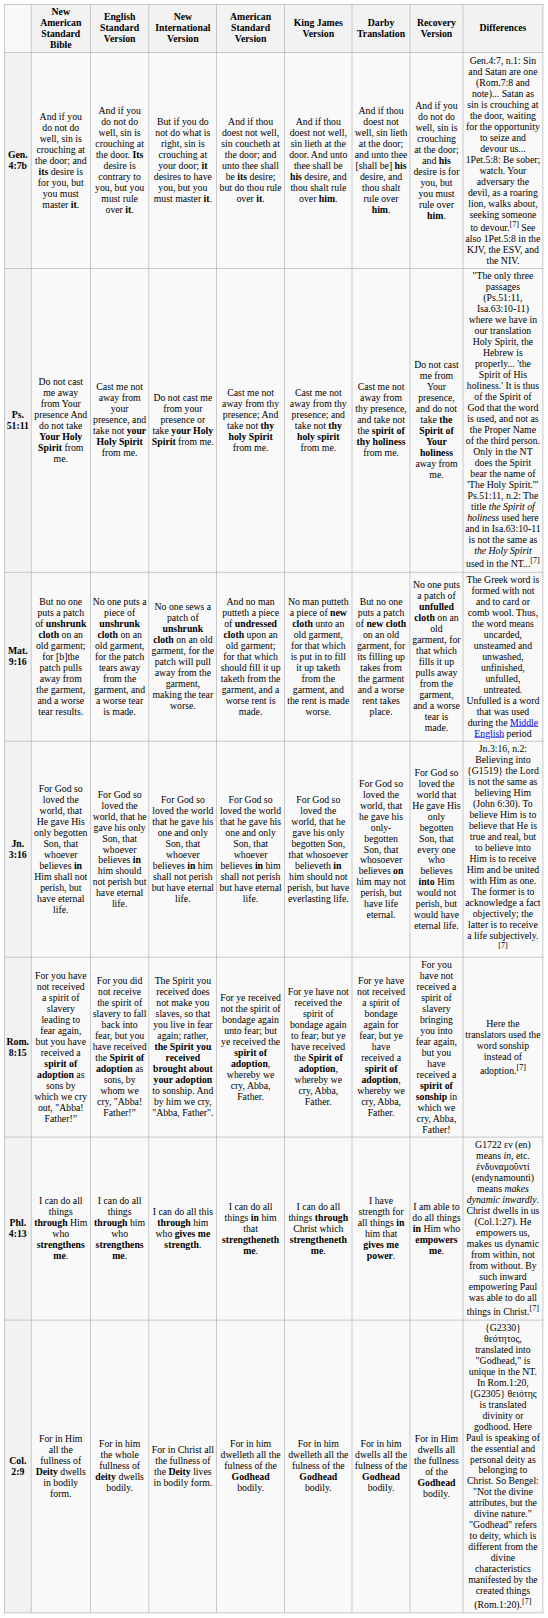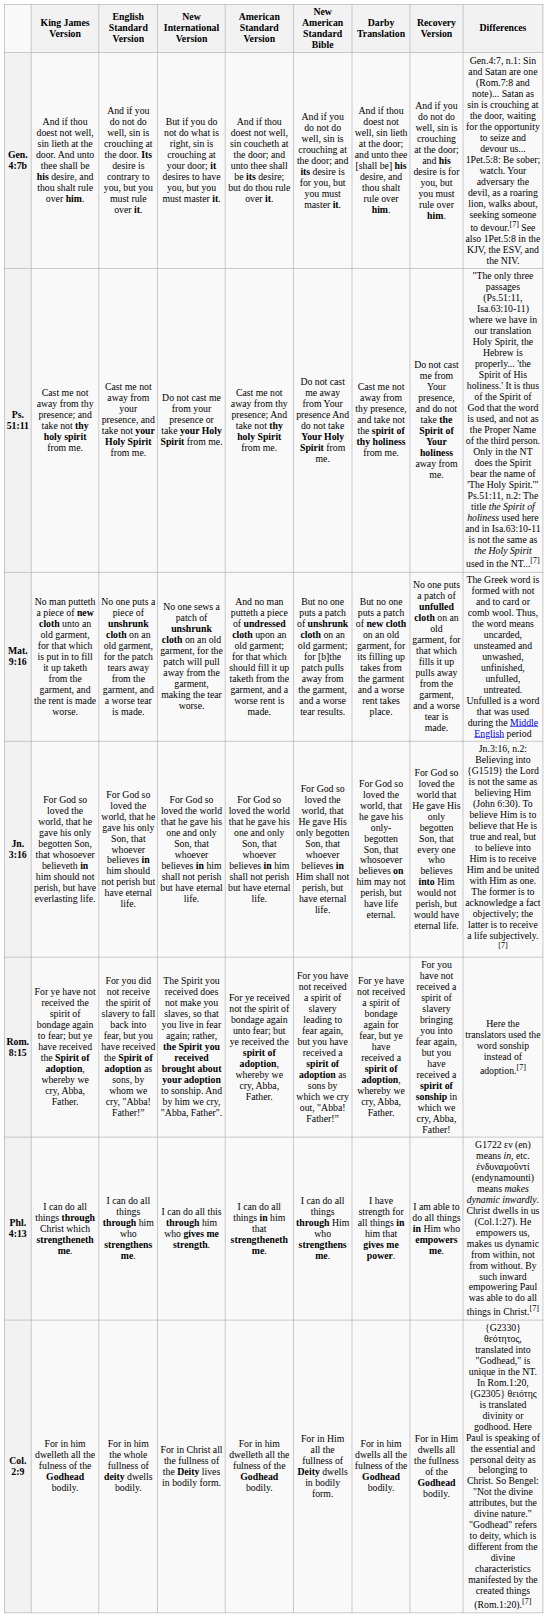columns swapped: (318, 28) <-> (61, 28)
